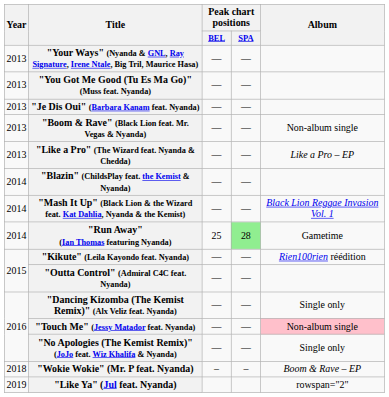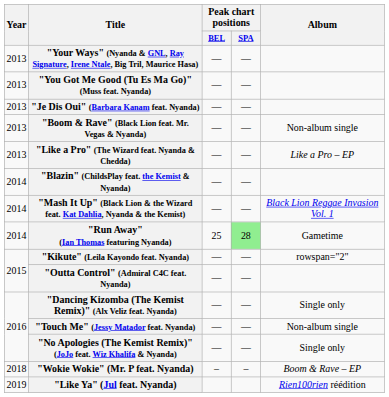(322, 257) Rien100rien réédition -> (322, 257) rowspan="2"
(322, 326) pink background -> (322, 326) no background
(322, 385) rowspan="2" -> (322, 385) Rien100rien réédition
